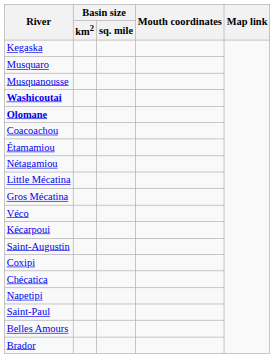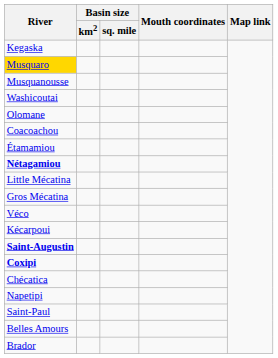(28, 65) no background -> (28, 65) gold background
(34, 98) bold -> (32, 98) normal
(27, 114) bold -> (26, 114) normal
(32, 164) normal -> (34, 164) bold
(38, 246) normal -> (40, 246) bold
(21, 262) normal -> (21, 262) bold
